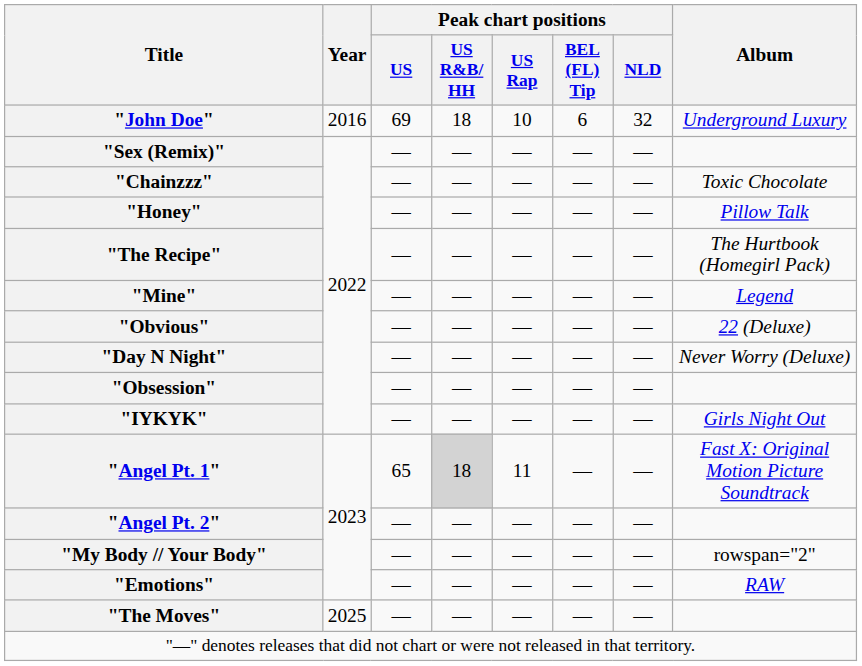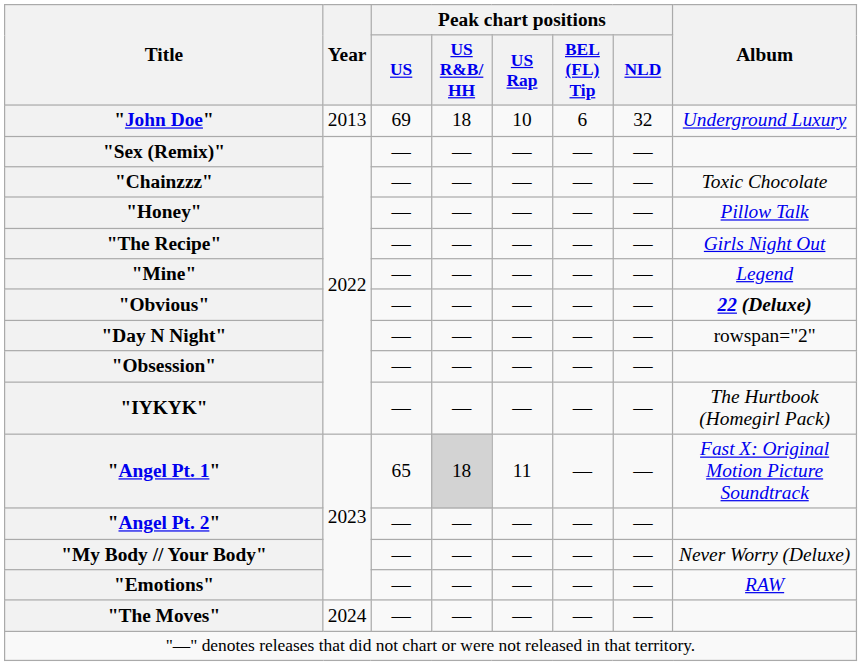(347, 120) 2016 -> (347, 120) 2013
(765, 254) The Hurtbook (Homegirl Pack) -> (765, 243) Girls Night Out
(765, 326) normal -> (765, 304) bold
(765, 357) Never Worry (Deluxe) -> (765, 335) rowspan="2"
(765, 418) Girls Night Out -> (765, 407) The Hurtbook (Homegirl Pack)
(765, 554) rowspan="2" -> (765, 554) Never Worry (Deluxe)
(347, 615) 2025 -> (347, 615) 2024
